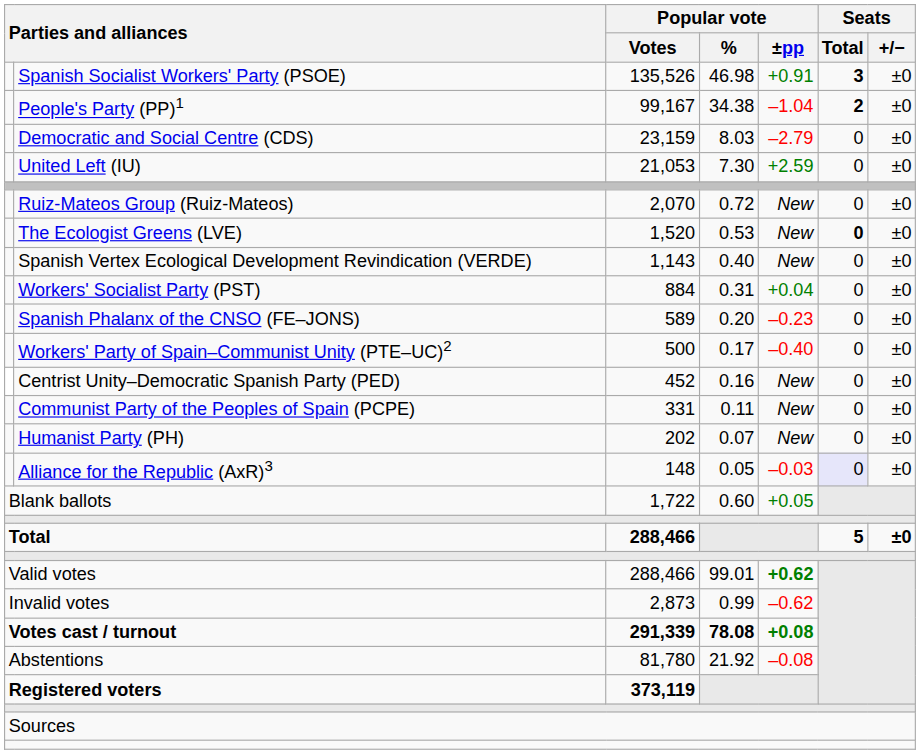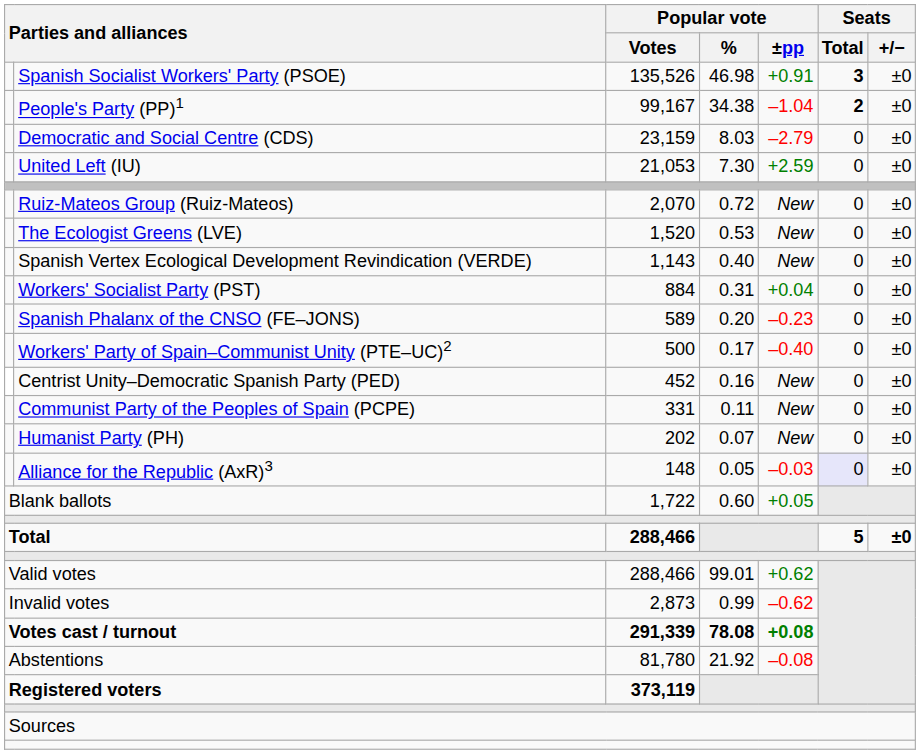(859, 232) bold -> (859, 232) normal
(791, 574) bold -> (791, 574) normal
